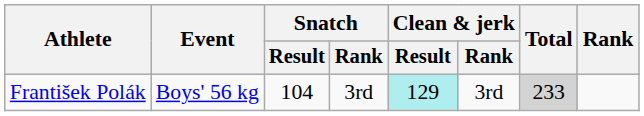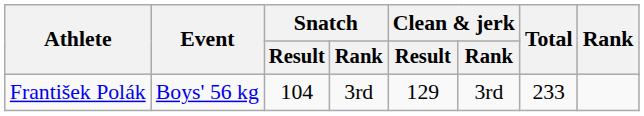(423, 92) paleturquoise background -> (423, 92) no background
(549, 92) lightgrey background -> (549, 92) no background
